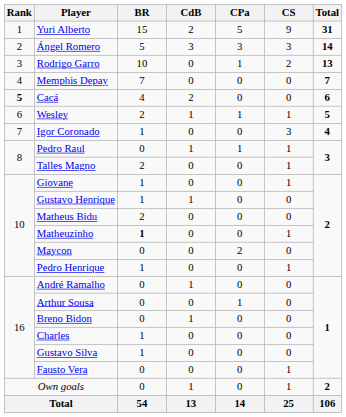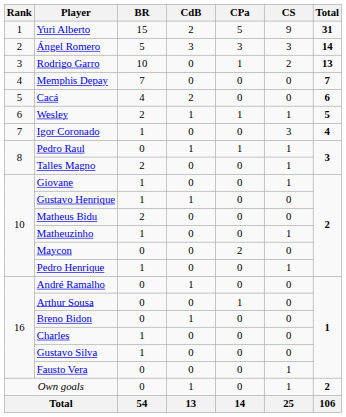(19, 98) bold -> (19, 98) normal
(142, 234) bold -> (142, 234) normal
